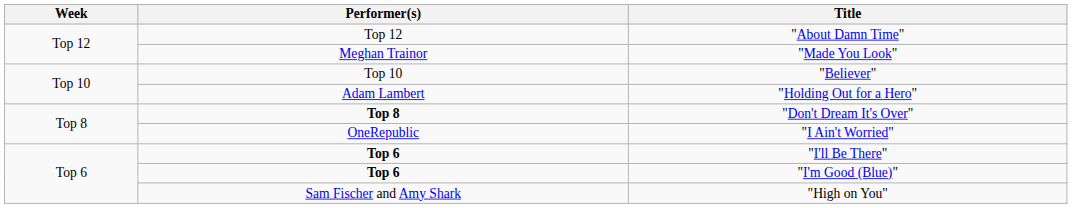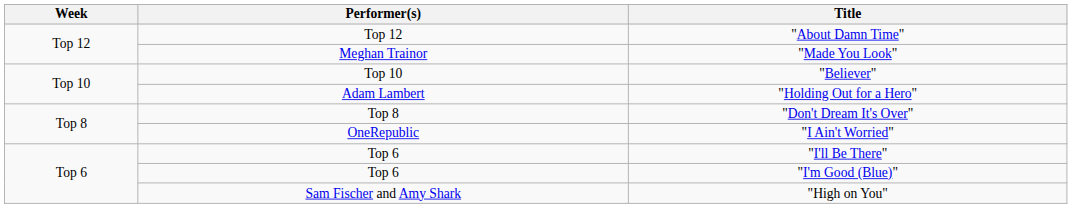(383, 113) bold -> (383, 113) normal
(383, 153) bold -> (383, 153) normal
(383, 173) bold -> (383, 173) normal
